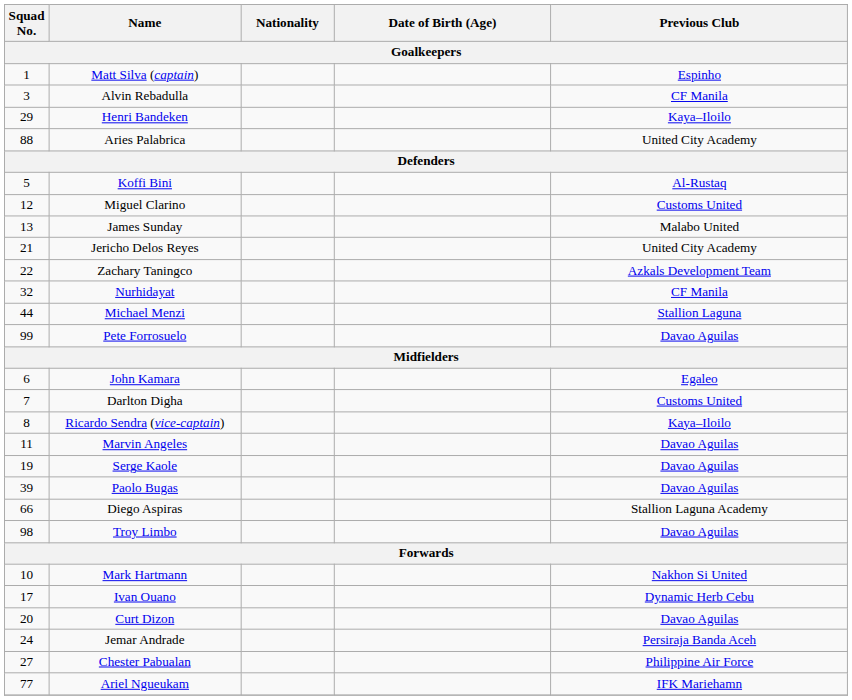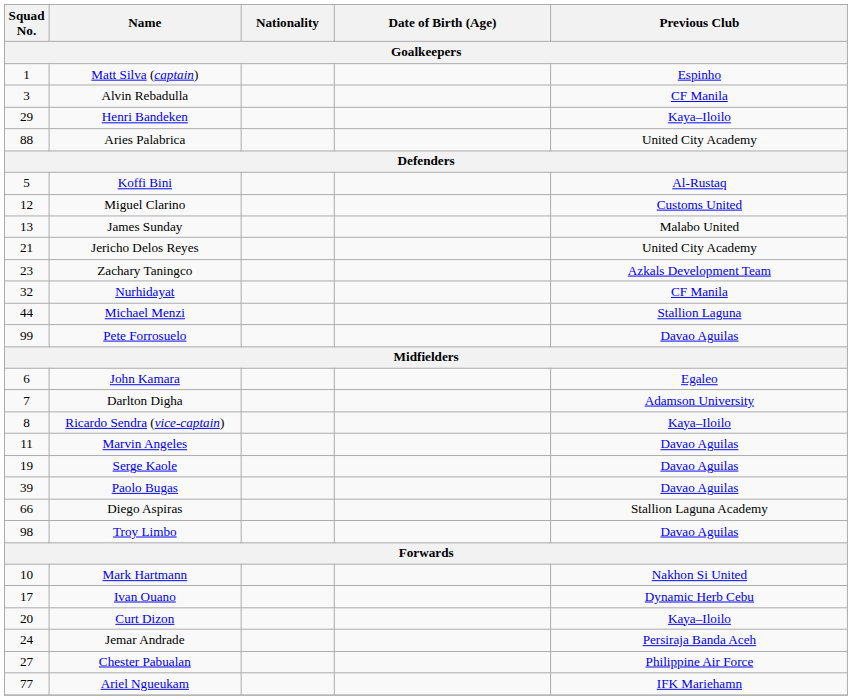(27, 269) 22 -> (27, 269) 23
(699, 400) Customs United -> (699, 400) Adamson University
(699, 618) Davao Aguilas -> (699, 618) Kaya–Iloilo
